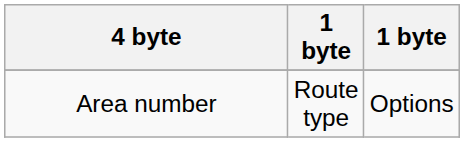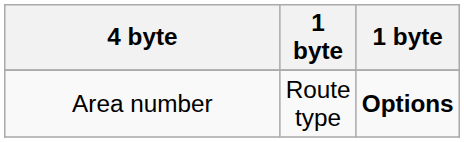(412, 103) normal -> (408, 103) bold
